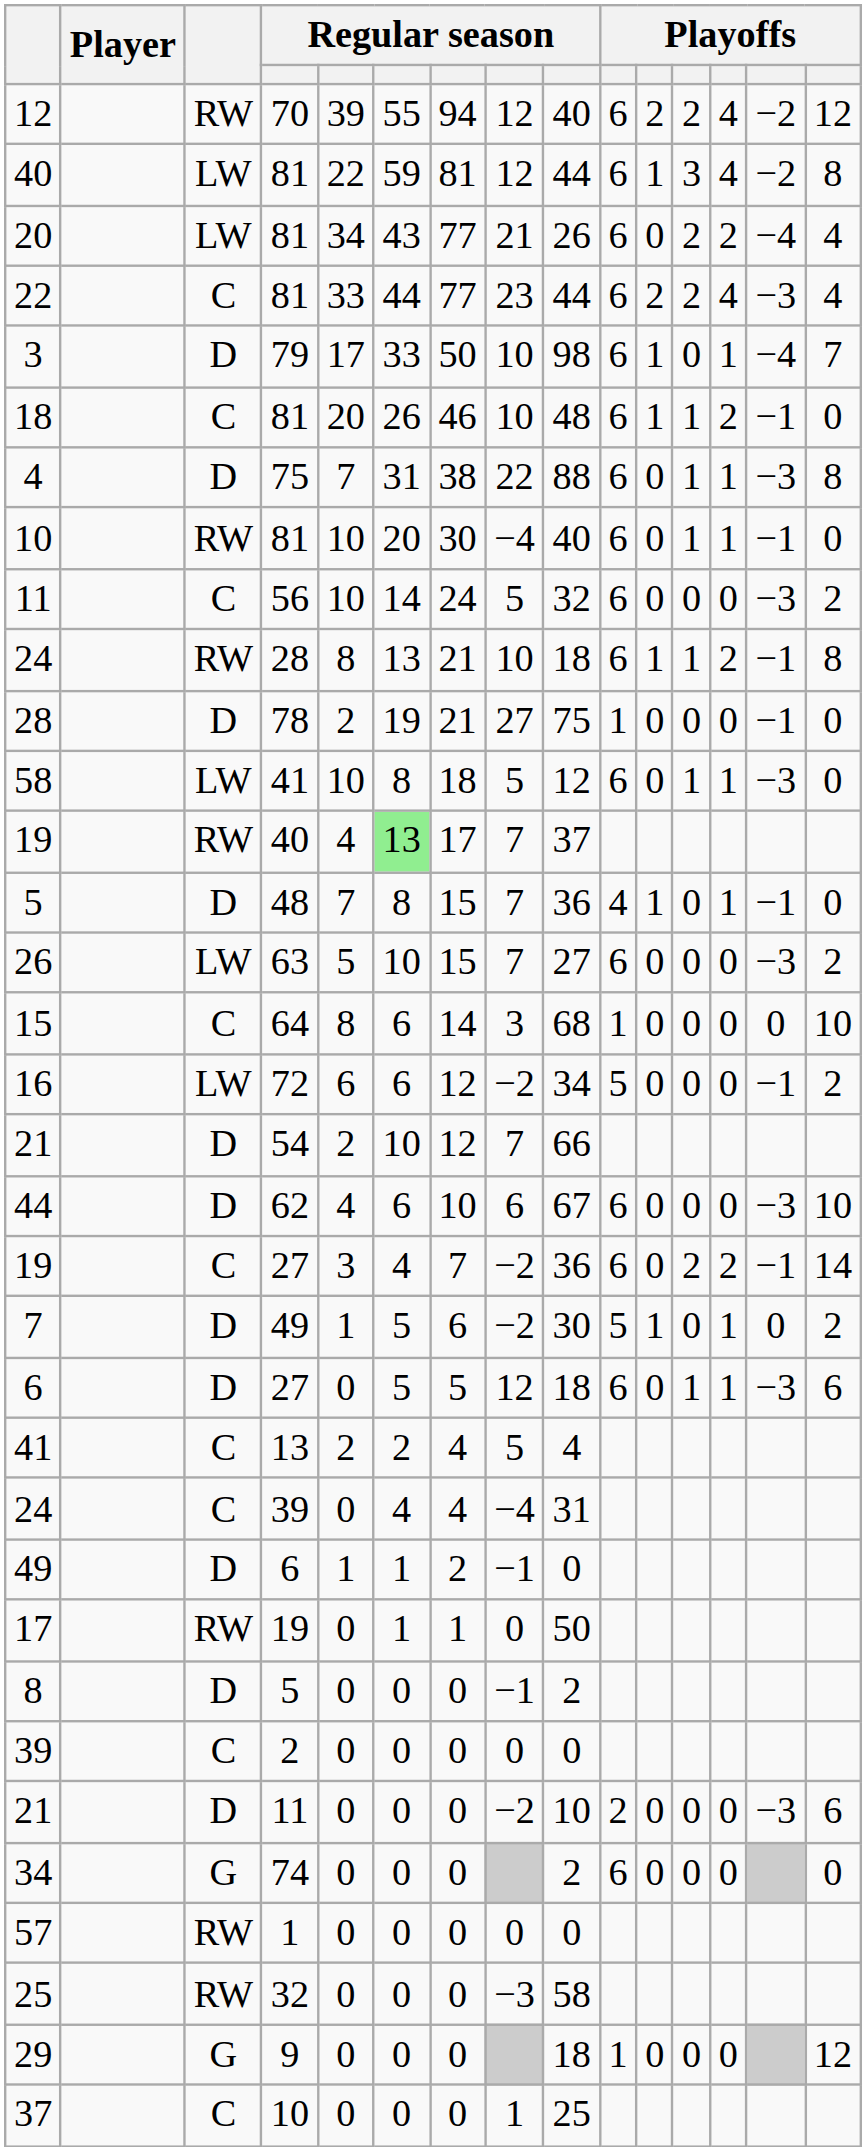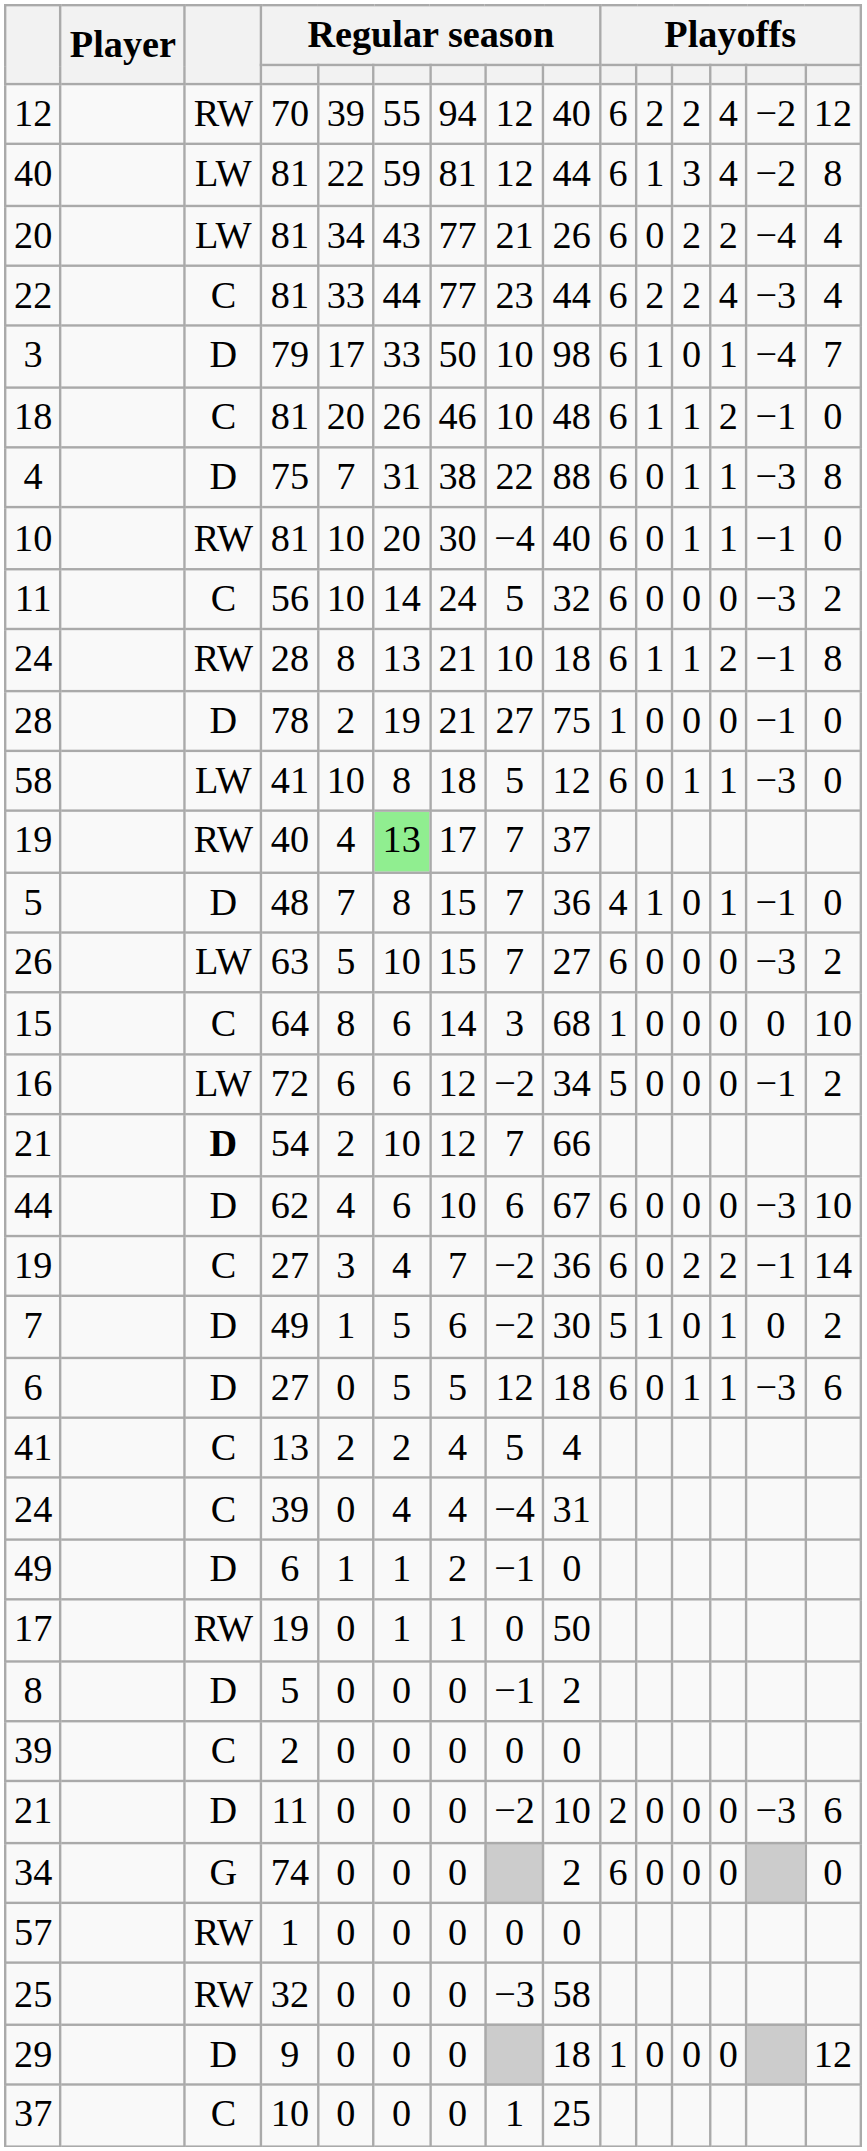(223, 1144) normal -> (223, 1144) bold
(223, 2053) G -> (223, 2053) D
